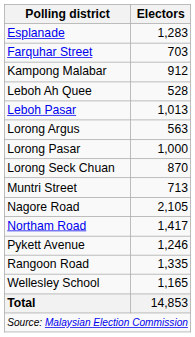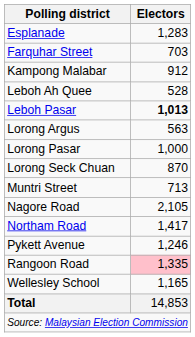(173, 110) normal -> (173, 110) bold
(173, 264) no background -> (173, 264) pink background
